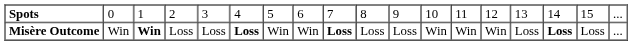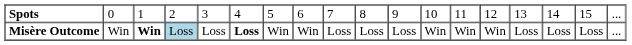(181, 31) no background -> (181, 31) lightblue background
(340, 31) bold -> (339, 31) normal
(560, 31) bold -> (559, 31) normal
